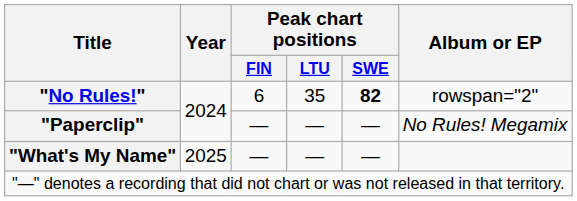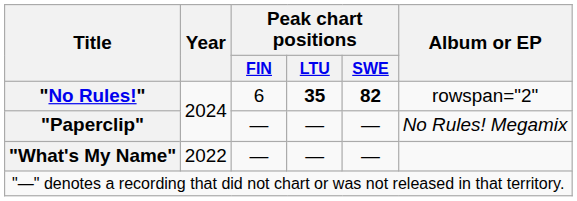(315, 95) normal -> (315, 95) bold
(206, 155) 2025 -> (206, 155) 2022
